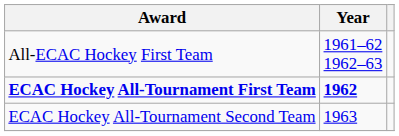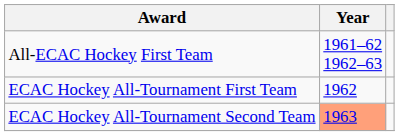(162, 90) bold -> (153, 90) normal
(340, 90) bold -> (340, 90) normal
(340, 116) no background -> (340, 116) lightsalmon background
